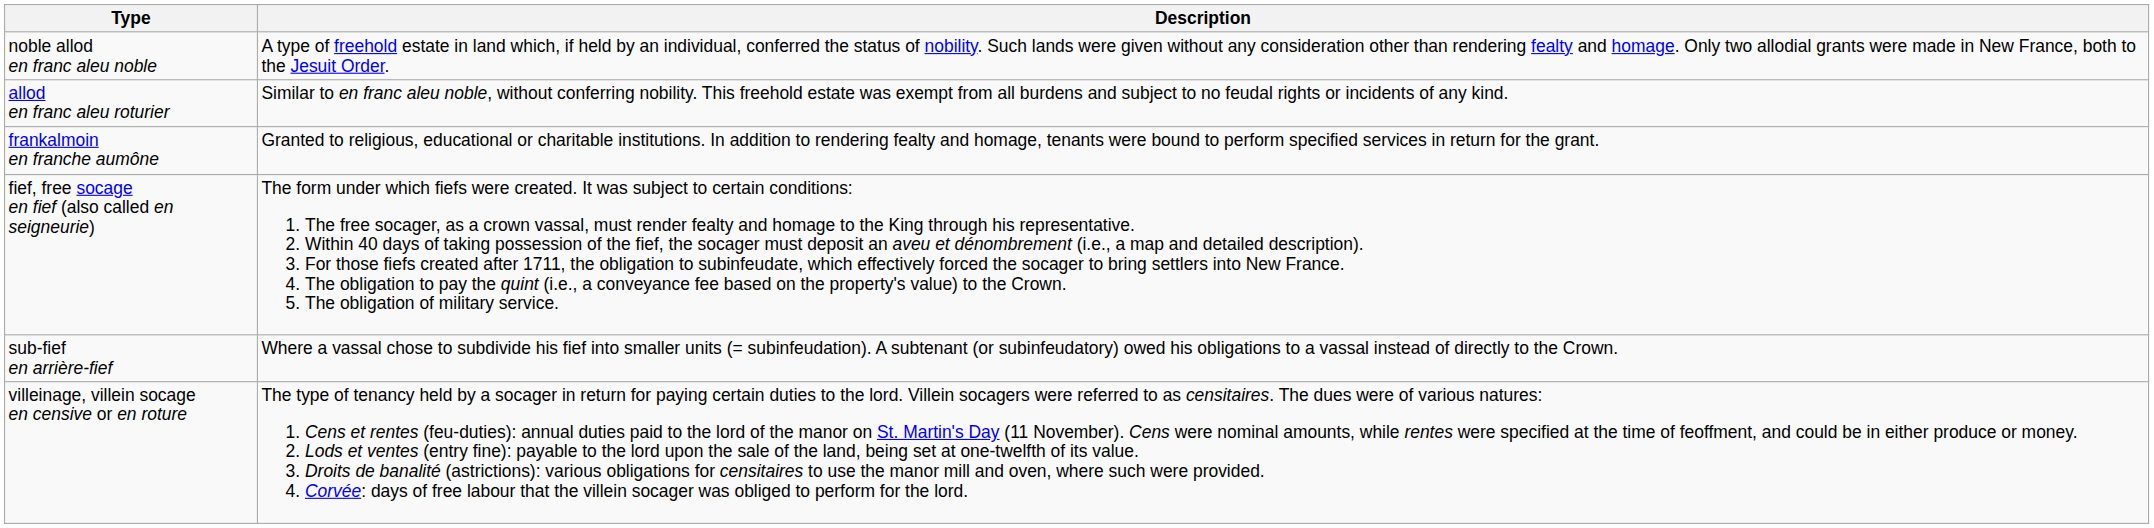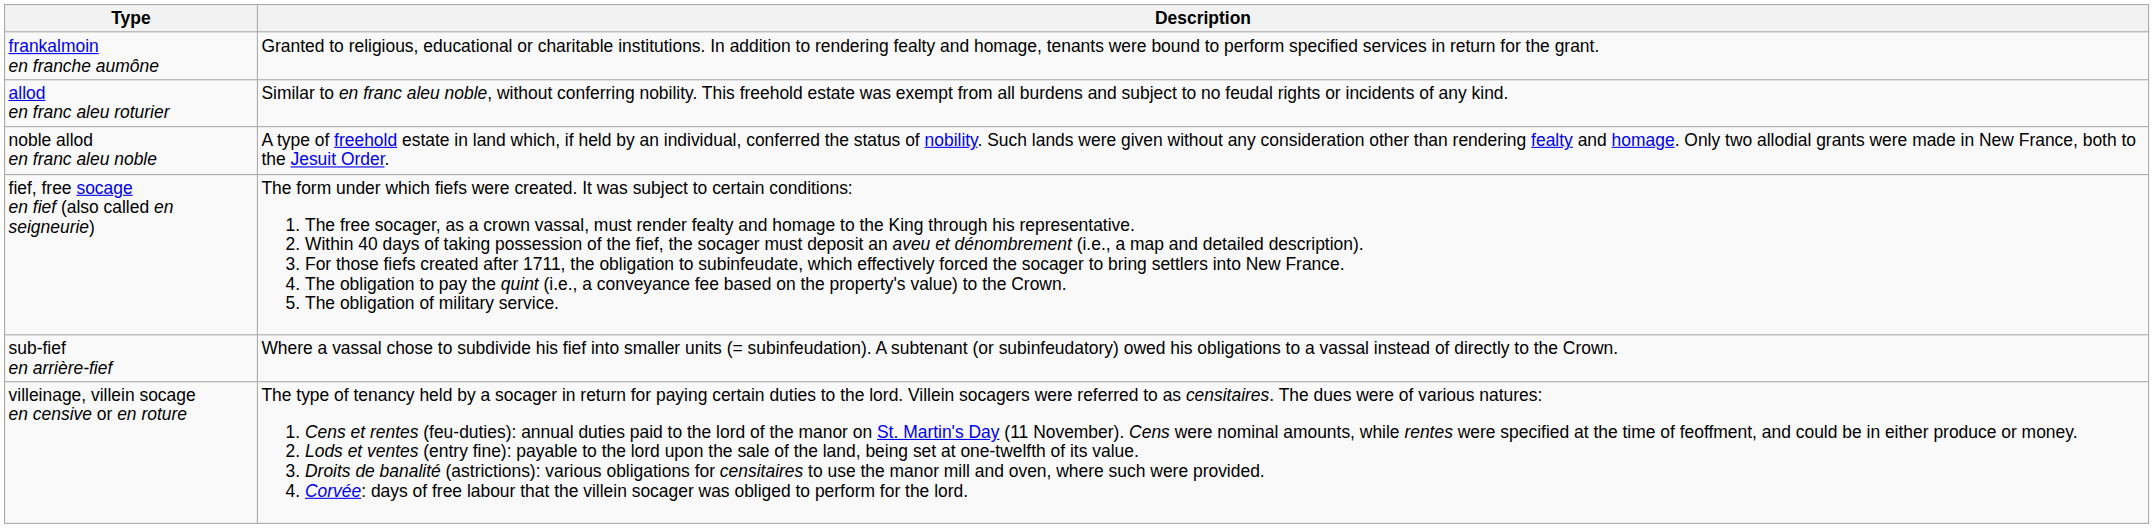rows swapped: (83, 55) <-> (84, 150)
